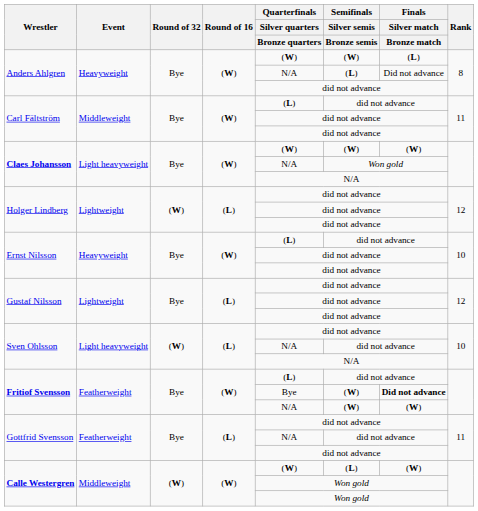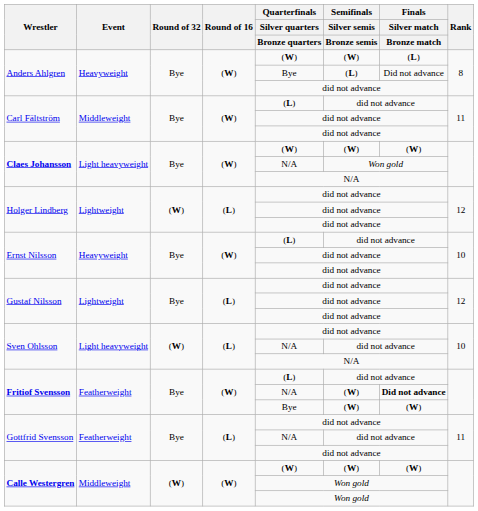(289, 73) N/A -> (289, 73) Bye
(289, 392) Bye -> (289, 392) N/A
(289, 407) N/A -> (289, 407) Bye
(351, 468) (L) -> (351, 468) (W)
